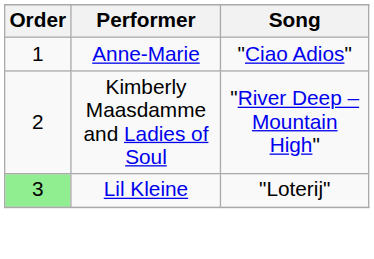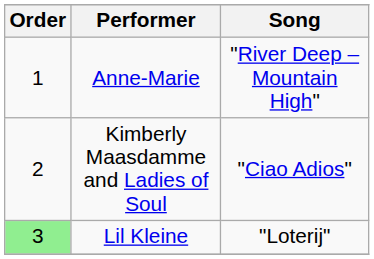(295, 53) "Ciao Adios" -> (295, 77) "River Deep – Mountain High"
(295, 122) "River Deep – Mountain High" -> (295, 168) "Ciao Adios"
